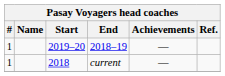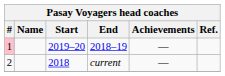(9, 46) no background -> (9, 46) pink background
(9, 63) 1 -> (9, 63) 2
